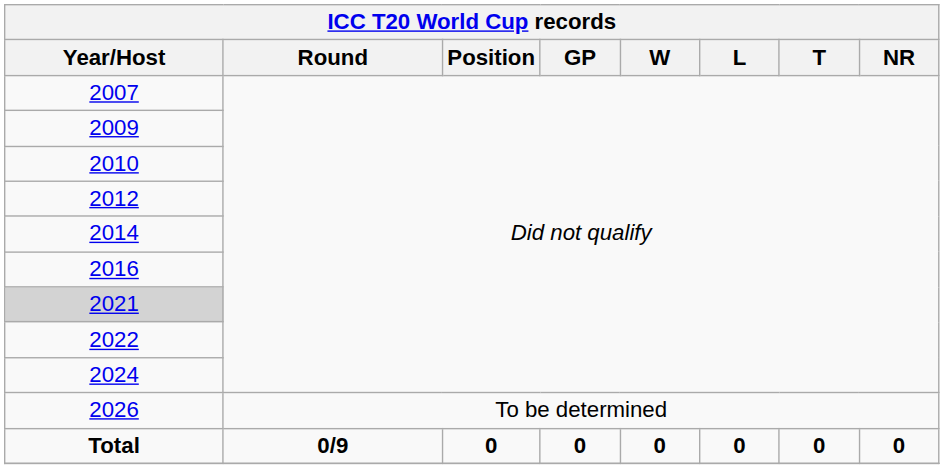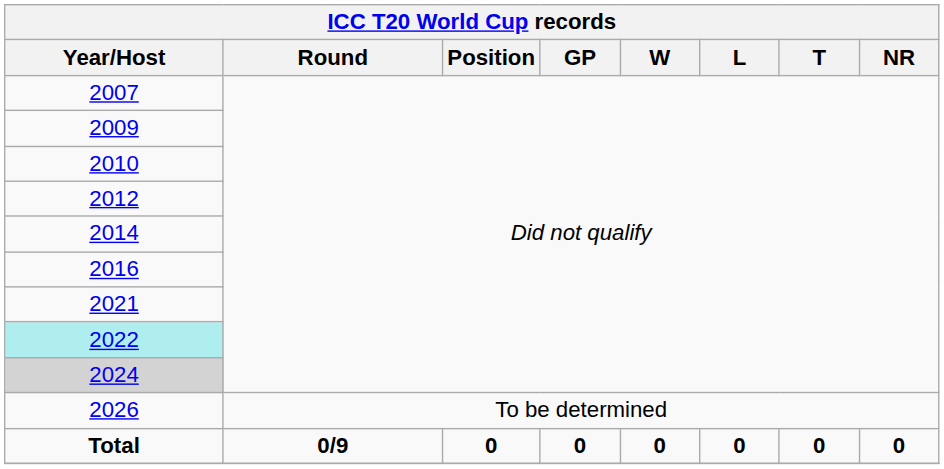(114, 304) lightgrey background -> (114, 304) no background
(114, 339) no background -> (114, 339) paleturquoise background
(114, 374) no background -> (114, 374) lightgrey background
